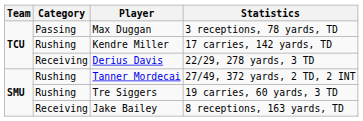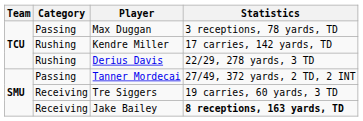(62, 61) Receiving -> (56, 61) Rushing
(56, 77) Rushing -> (56, 77) Passing
(56, 93) Rushing -> (62, 93) Receiving
(265, 108) normal -> (265, 108) bold
